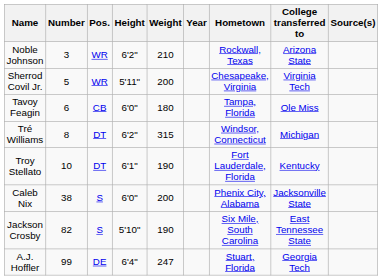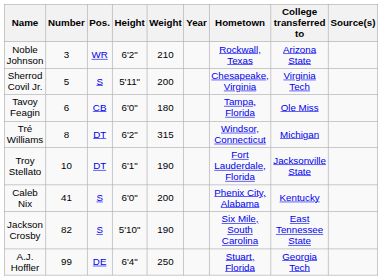(100, 81) WR -> (100, 81) S
(300, 166) Kentucky -> (300, 166) Jacksonville State
(66, 198) 38 -> (66, 198) 41
(300, 198) Jacksonville State -> (300, 198) Kentucky
(165, 262) 247 -> (165, 262) 250
